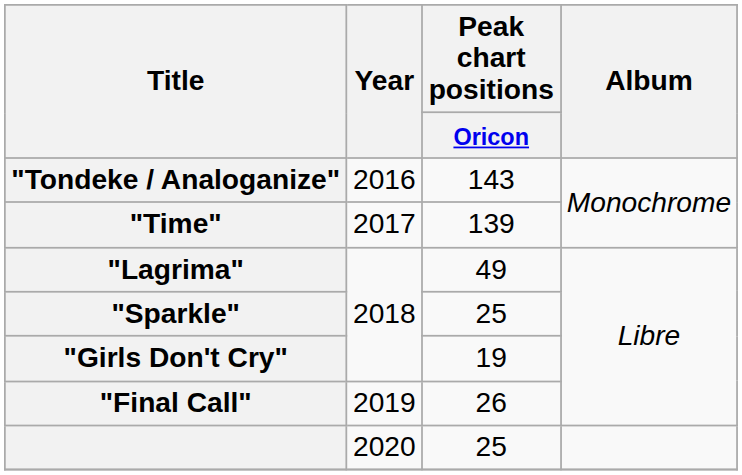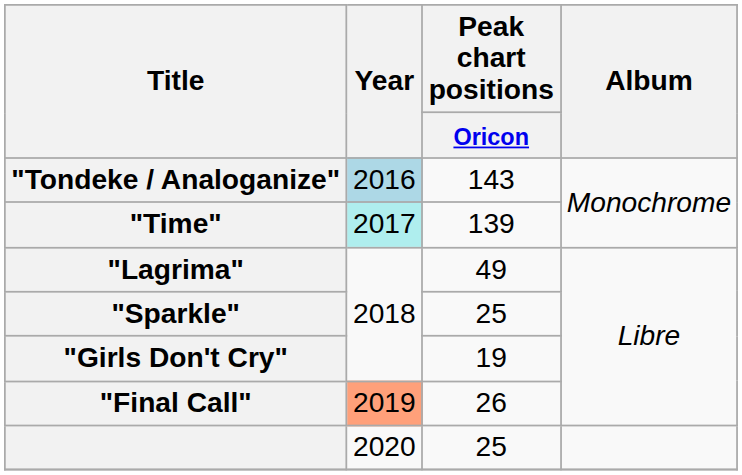(384, 179) no background -> (384, 179) lightblue background
(384, 224) no background -> (384, 224) paleturquoise background
(384, 402) no background -> (384, 402) lightsalmon background
